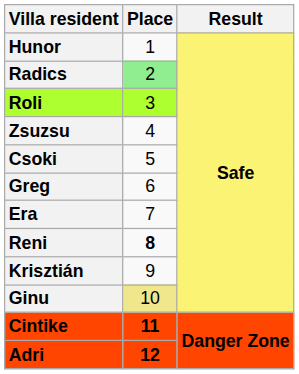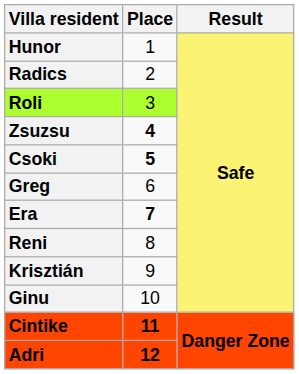(150, 75) lightgreen background -> (150, 75) no background
(150, 131) normal -> (150, 131) bold
(150, 159) normal -> (150, 159) bold
(150, 215) normal -> (150, 215) bold
(150, 243) bold -> (150, 243) normal
(150, 299) khaki background -> (150, 299) no background
